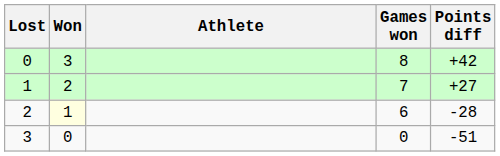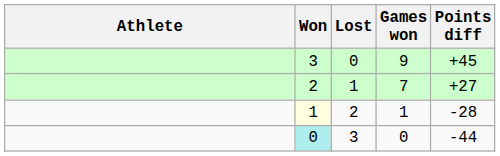columns swapped: (231, 26) <-> (27, 26)
(404, 61) 8 -> (404, 61) 9
(463, 61) +42 -> (463, 61) +45
(404, 112) 6 -> (404, 112) 1
(68, 138) no background -> (313, 138) paleturquoise background
(463, 138) -51 -> (463, 138) -44
